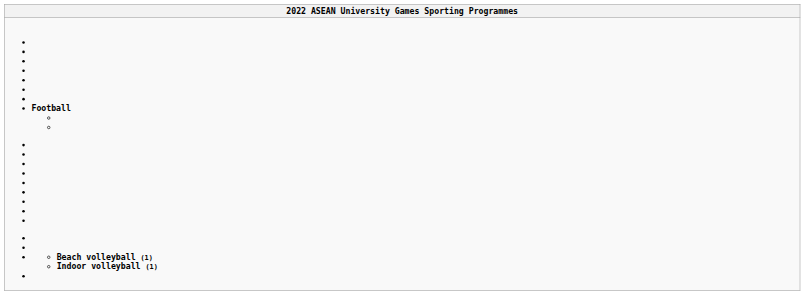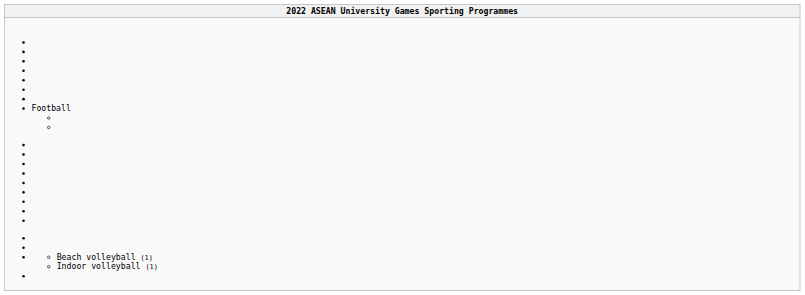(402, 159) bold -> (402, 159) normal
